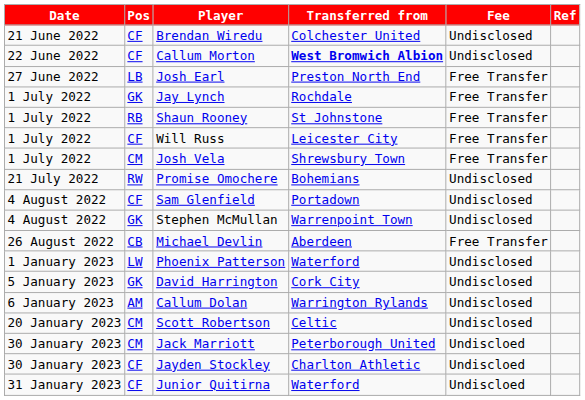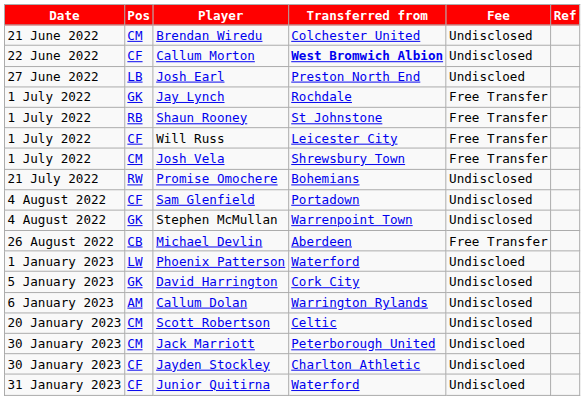(135, 35) CF -> (135, 35) CM
(498, 76) Free Transfer -> (487, 76) Undiscloed
(491, 261) Undisclosed -> (487, 261) Undiscloed
